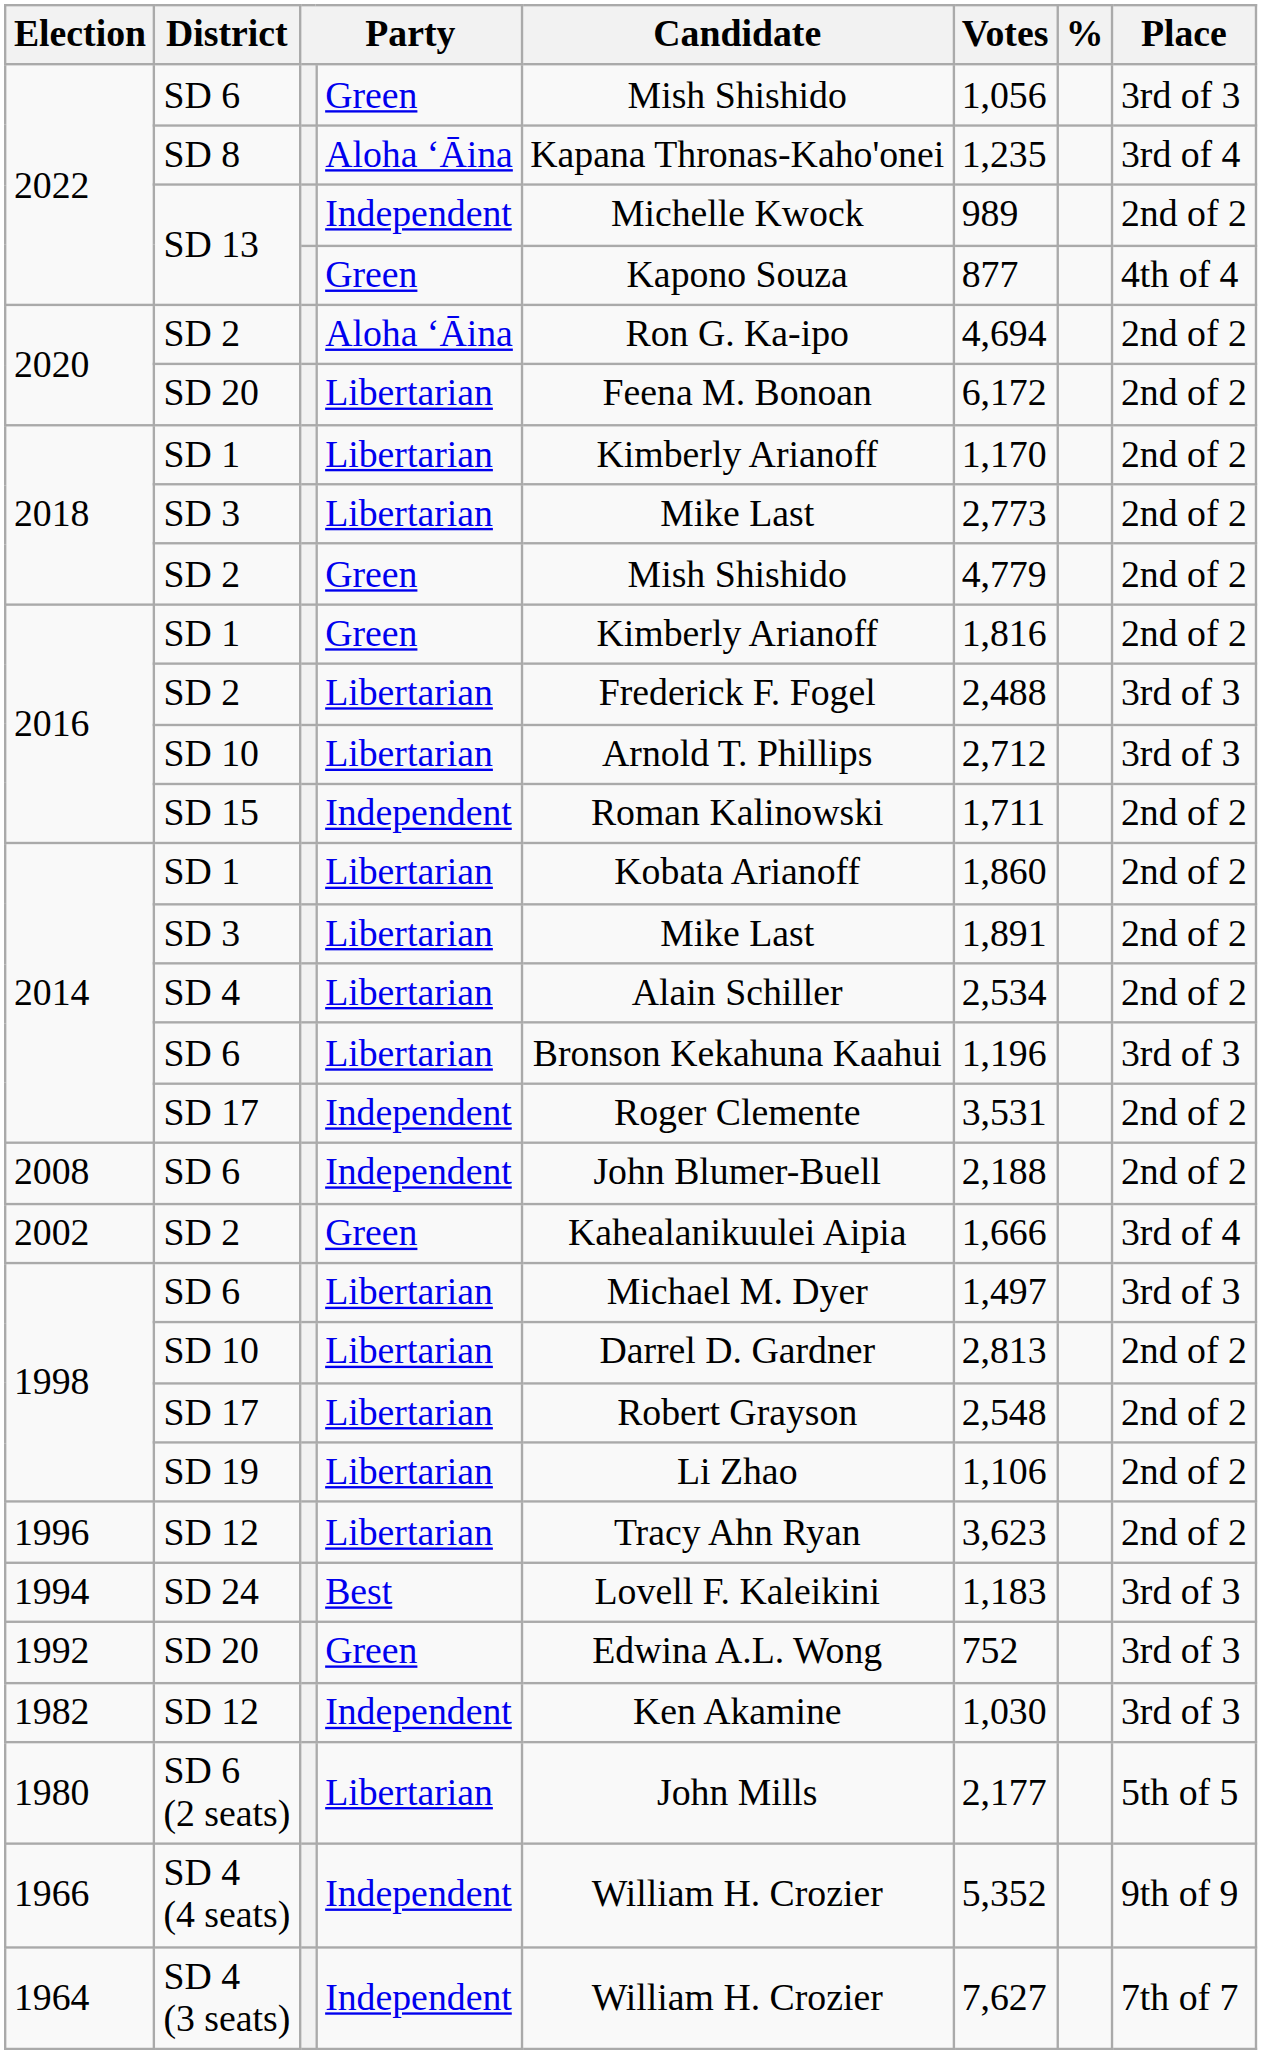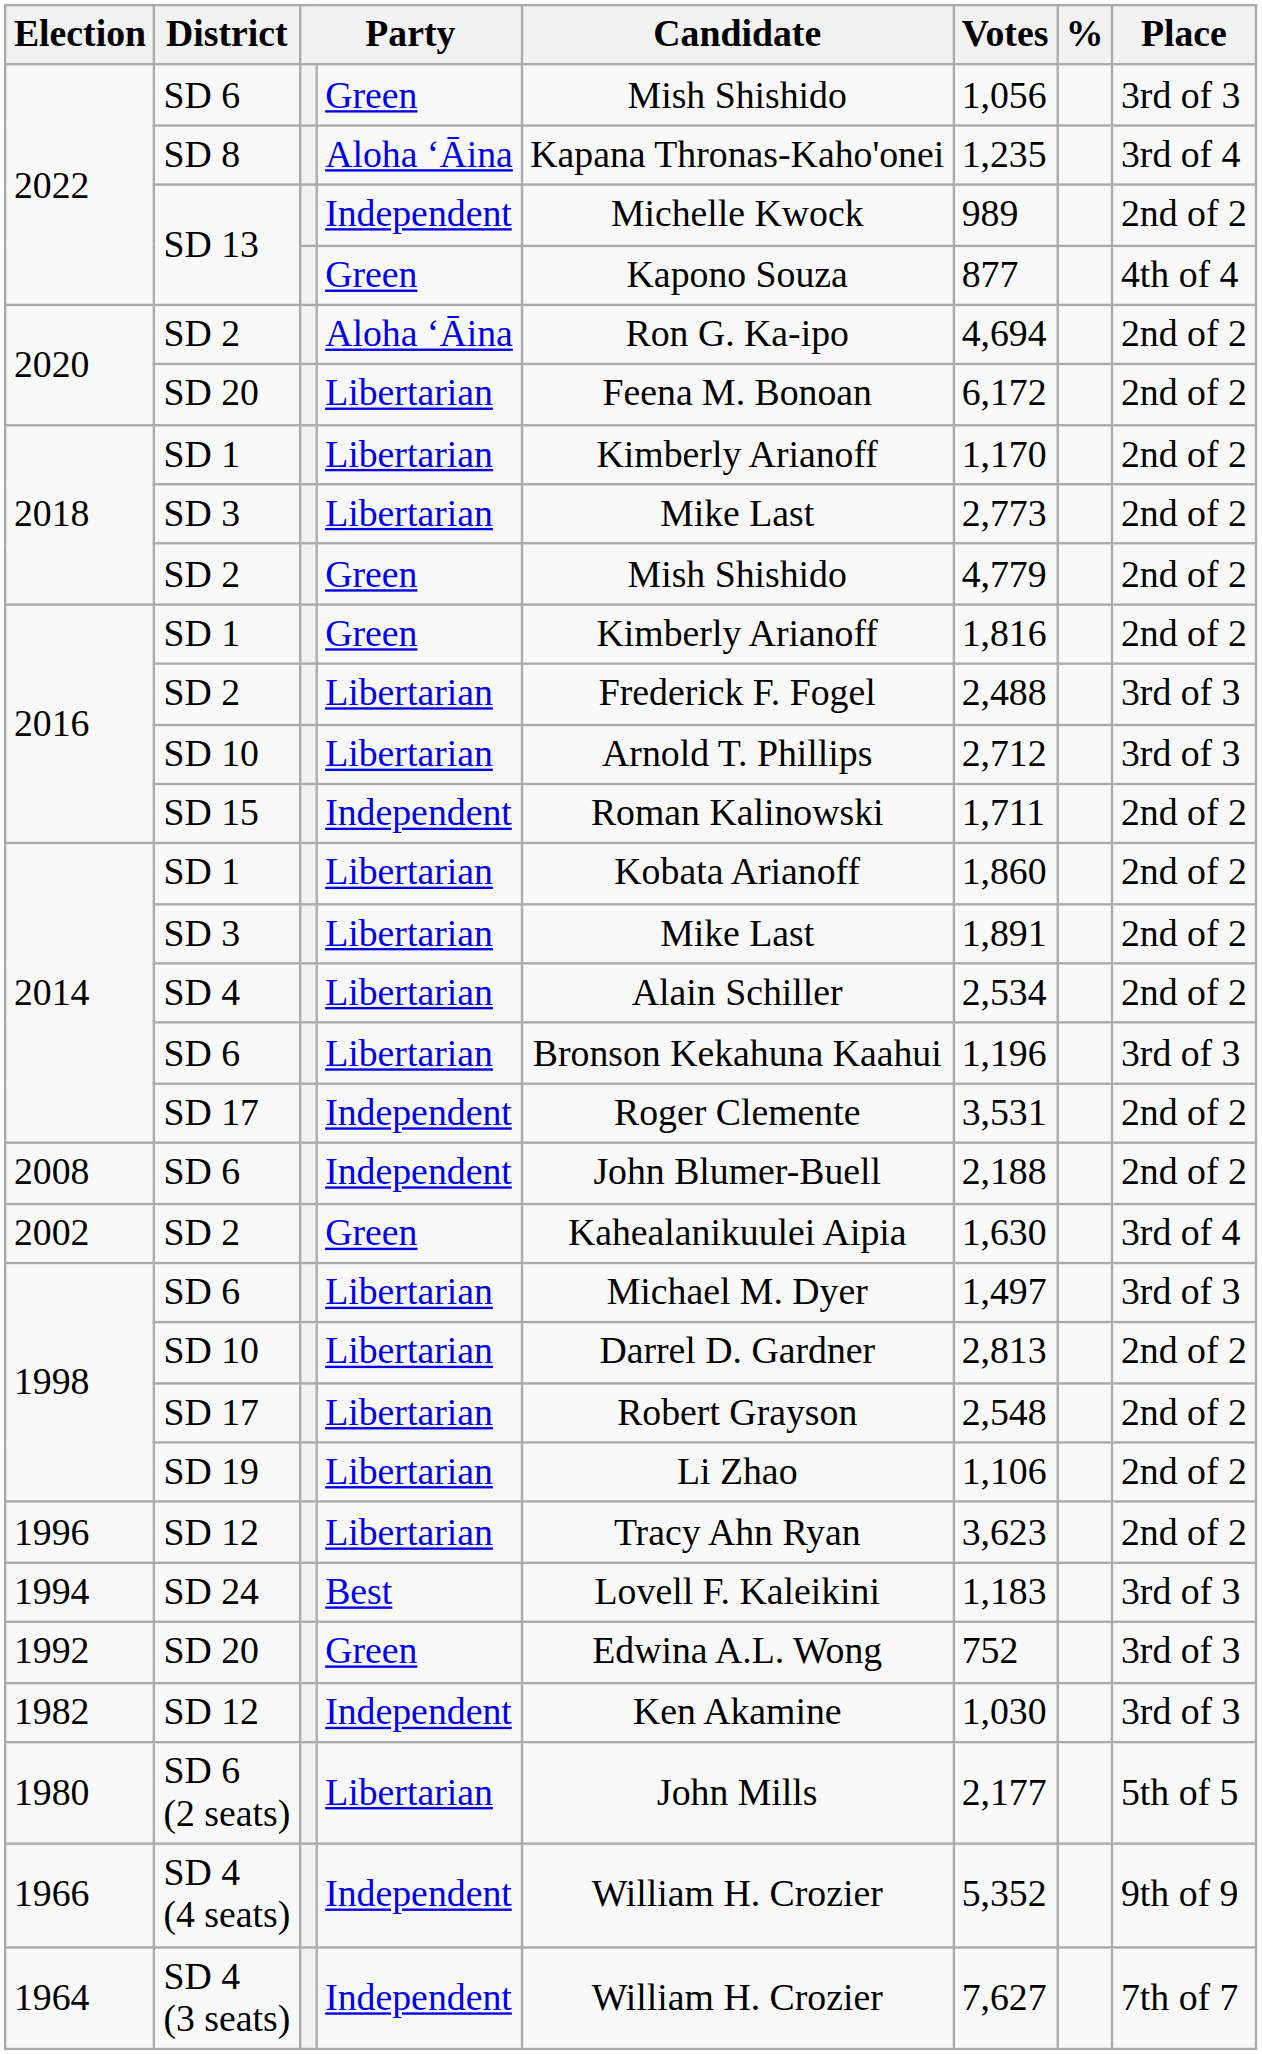(1004, 1232) 1,666 -> (1004, 1232) 1,630
